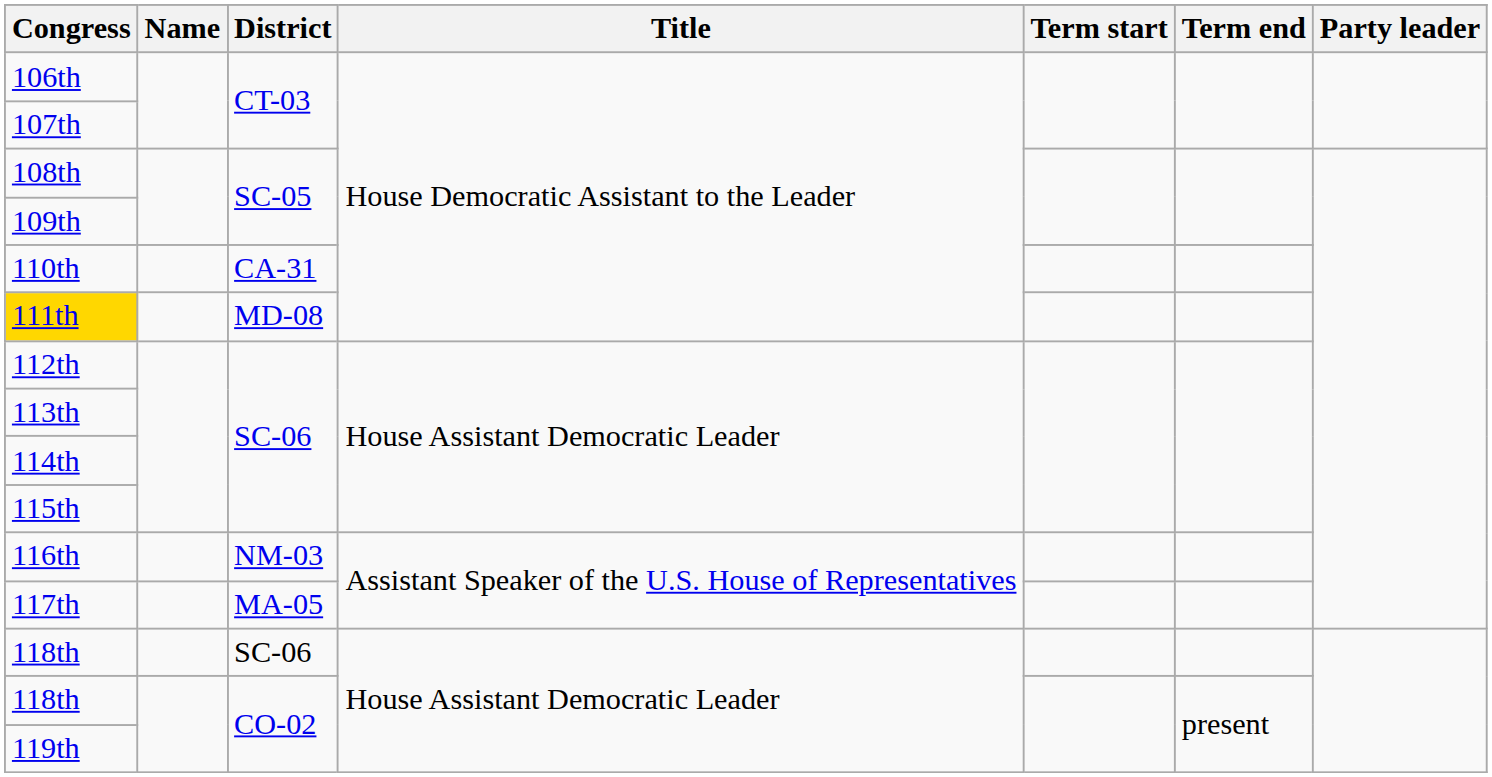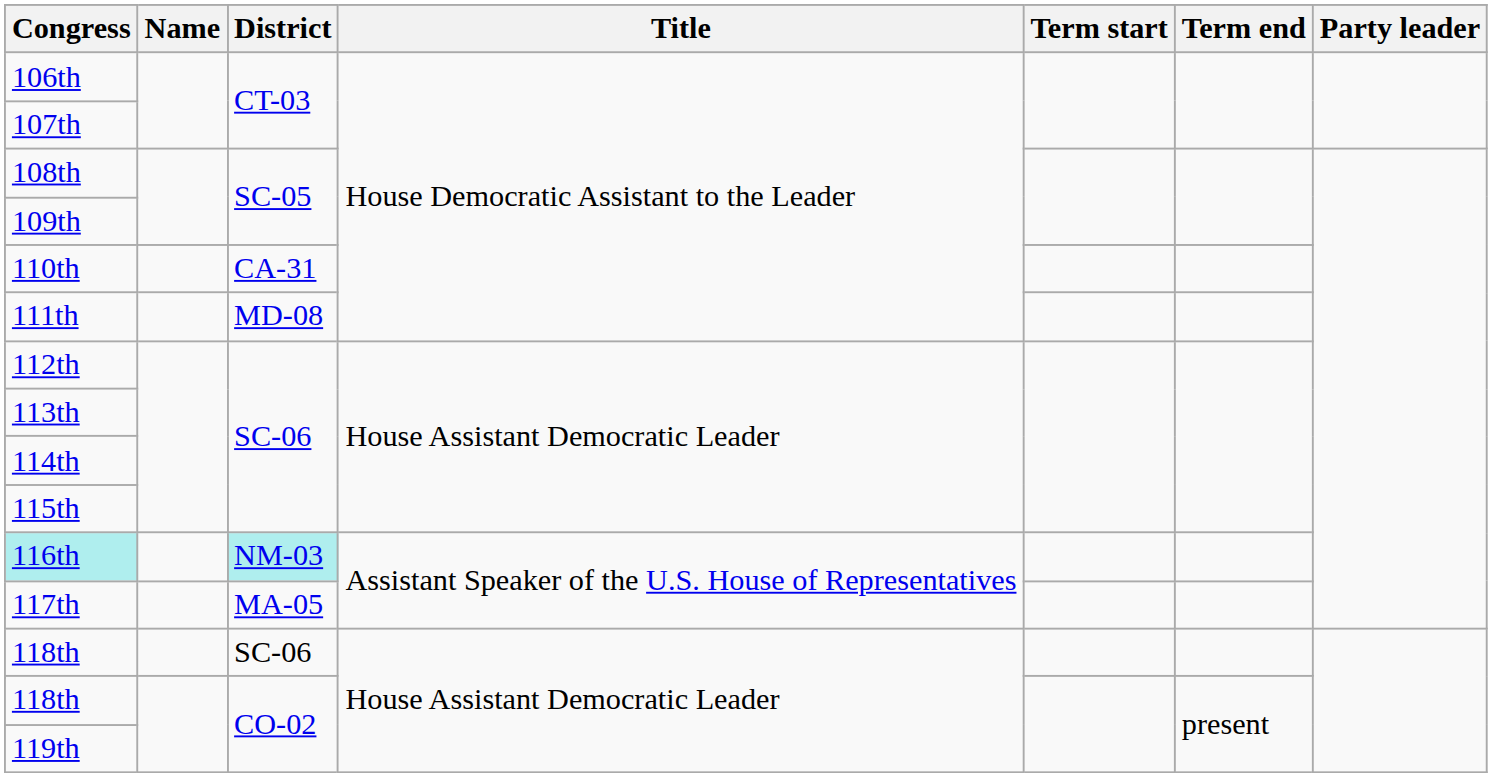(45, 316) gold background -> (45, 316) no background
(46, 556) no background -> (46, 556) paleturquoise background
(279, 556) no background -> (279, 556) paleturquoise background
